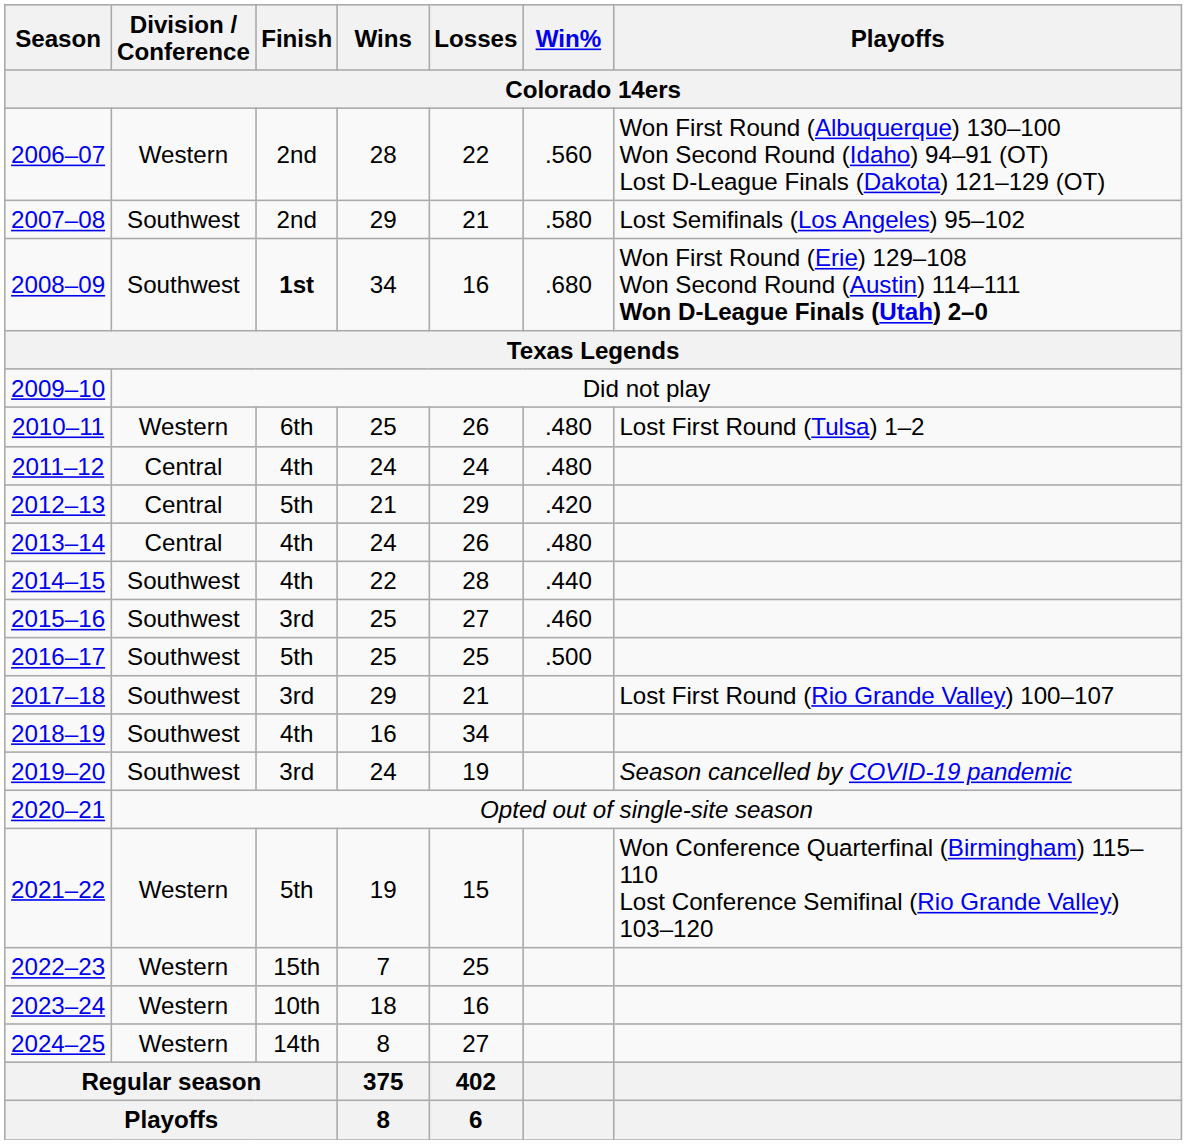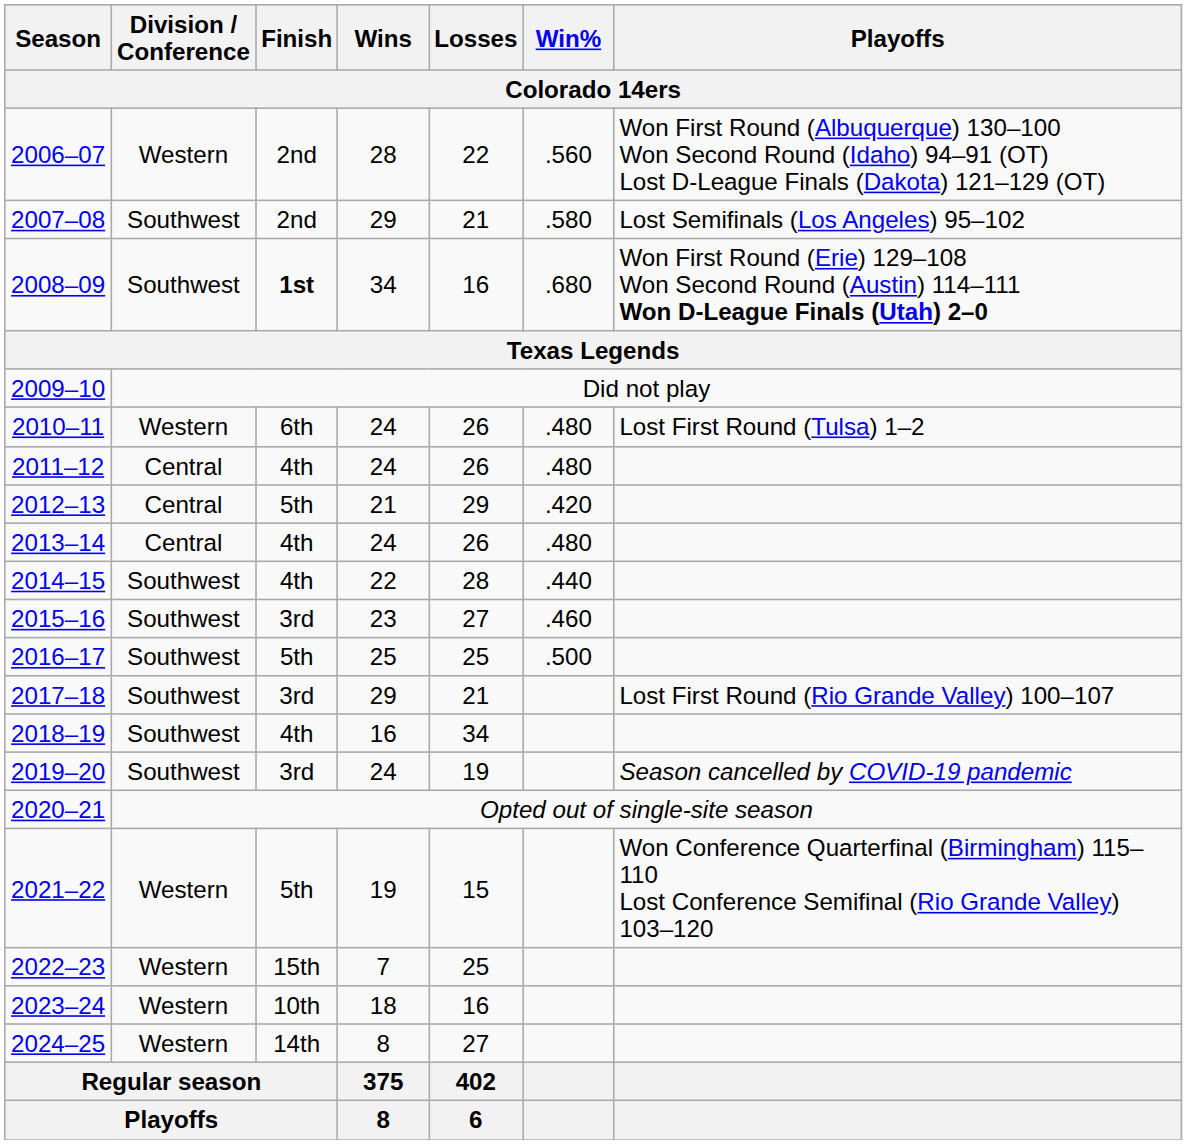(383, 427) 25 -> (383, 427) 24
(476, 465) 24 -> (476, 465) 26
(383, 618) 25 -> (383, 618) 23
